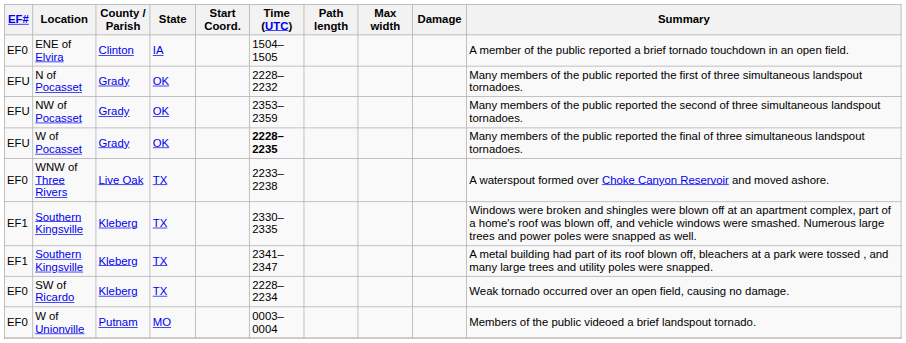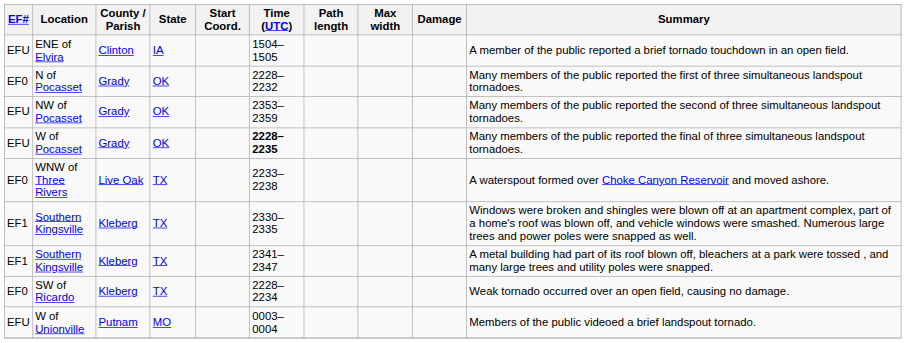(17, 50) EF0 -> (18, 50) EFU
(18, 81) EFU -> (17, 81) EF0
(17, 322) EF0 -> (18, 322) EFU
